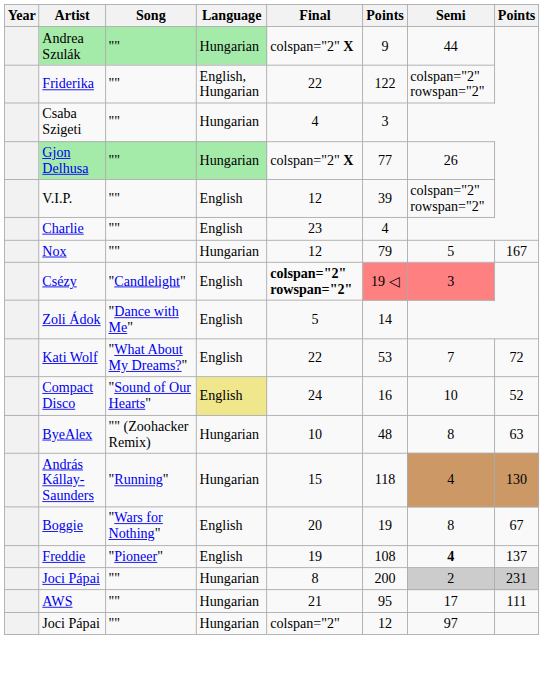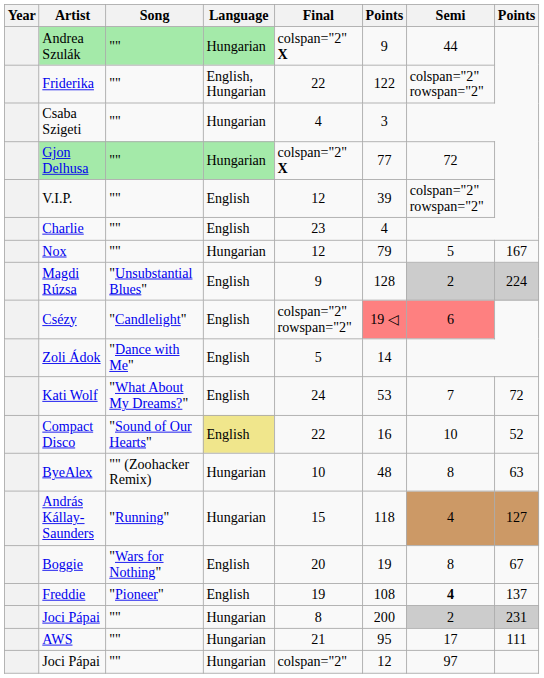(451, 160) 26 -> (450, 160) 72
+ row: (61, 281)
(311, 281) bold -> (315, 319) normal
(451, 281) 3 -> (450, 319) 6
(315, 357) 22 -> (318, 395) 24
(315, 395) 24 -> (318, 434) 22
(517, 480) 130 -> (517, 518) 127
